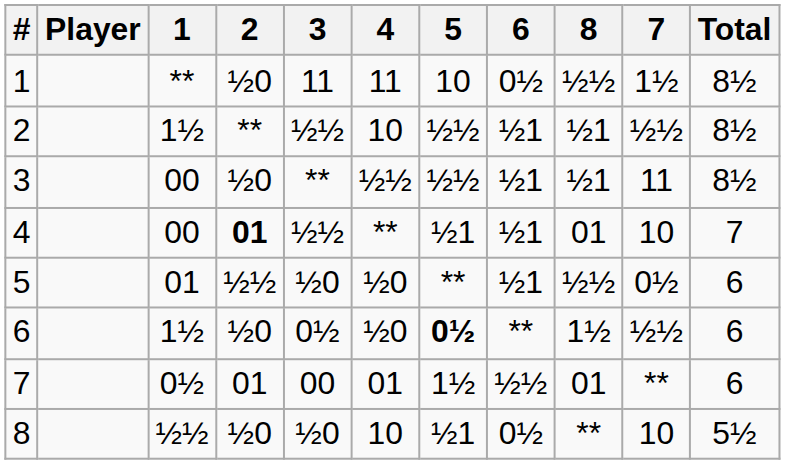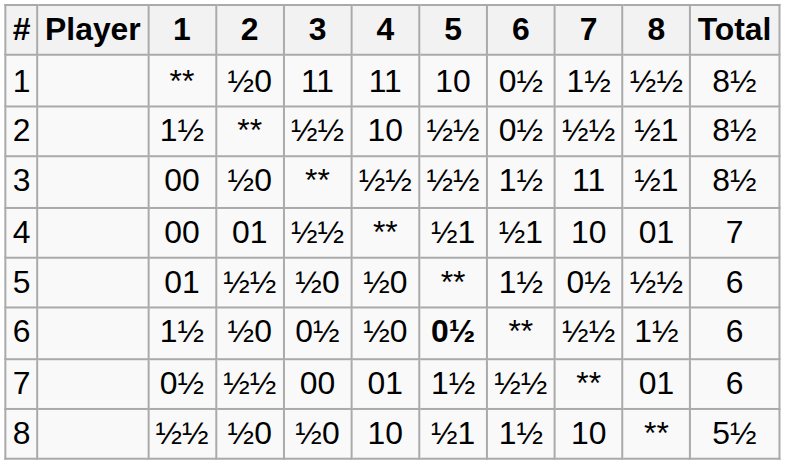columns swapped: (656, 29) <-> (589, 29)
(521, 130) ½1 -> (521, 130) 0½
(521, 181) ½1 -> (521, 181) 1½
(250, 231) bold -> (250, 231) normal
(521, 282) ½1 -> (521, 282) 1½
(250, 383) 01 -> (250, 383) ½½
(521, 433) 0½ -> (521, 433) 1½
